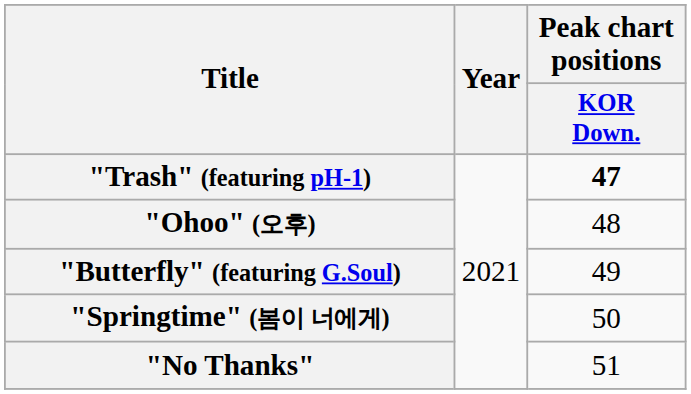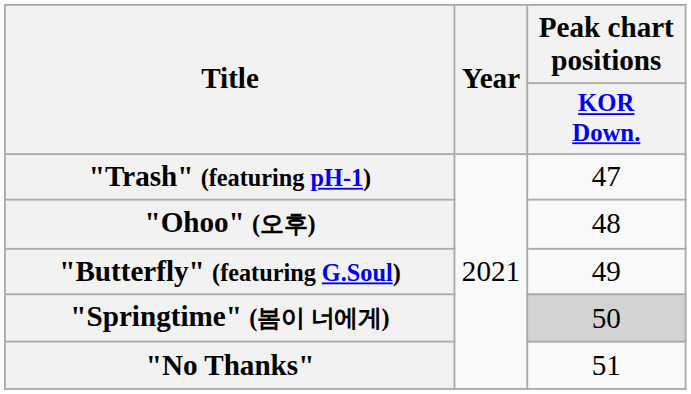(606, 176) bold -> (606, 176) normal
(606, 317) no background -> (606, 317) lightgrey background
